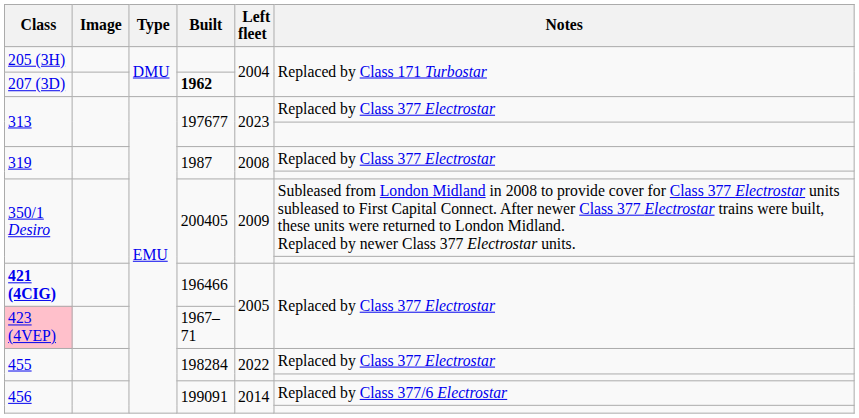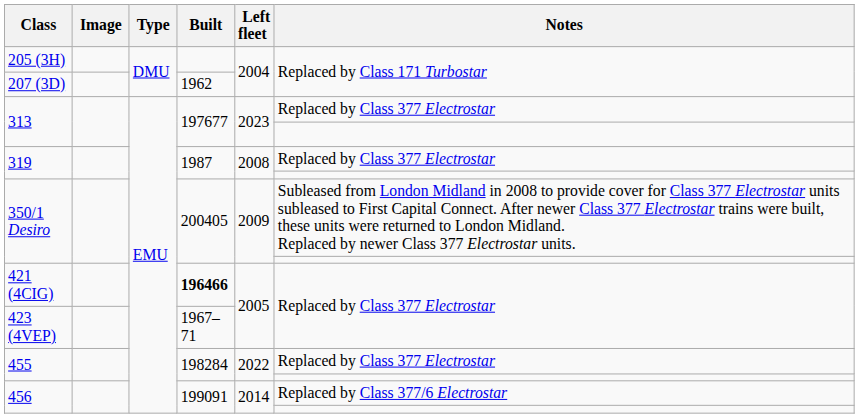(196, 84) bold -> (196, 84) normal
(32, 284) bold -> (31, 284) normal
(204, 284) normal -> (204, 284) bold
(32, 327) pink background -> (32, 327) no background
